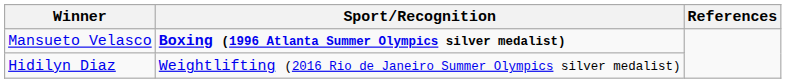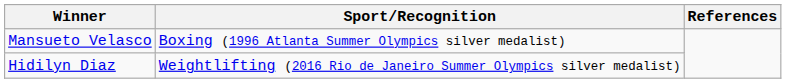(362, 41) bold -> (362, 41) normal
